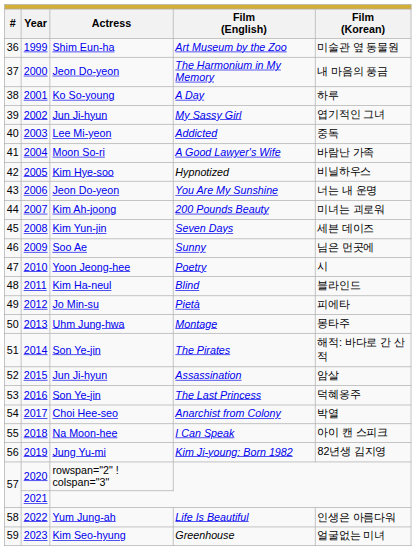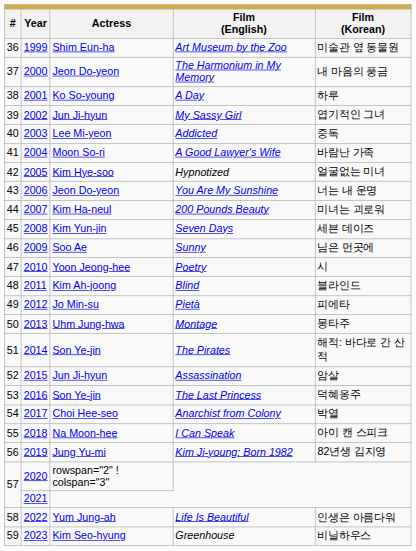(344, 171) 비닐하우스 -> (351, 171) 얼굴없는 미녀
(84, 210) Kim Ah-joong -> (82, 210) Kim Ha-neul
(82, 286) Kim Ha-neul -> (84, 286) Kim Ah-joong
(351, 536) 얼굴없는 미녀 -> (344, 536) 비닐하우스
